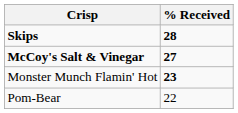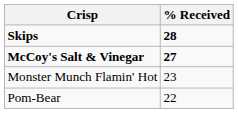(170, 77) bold -> (170, 77) normal
